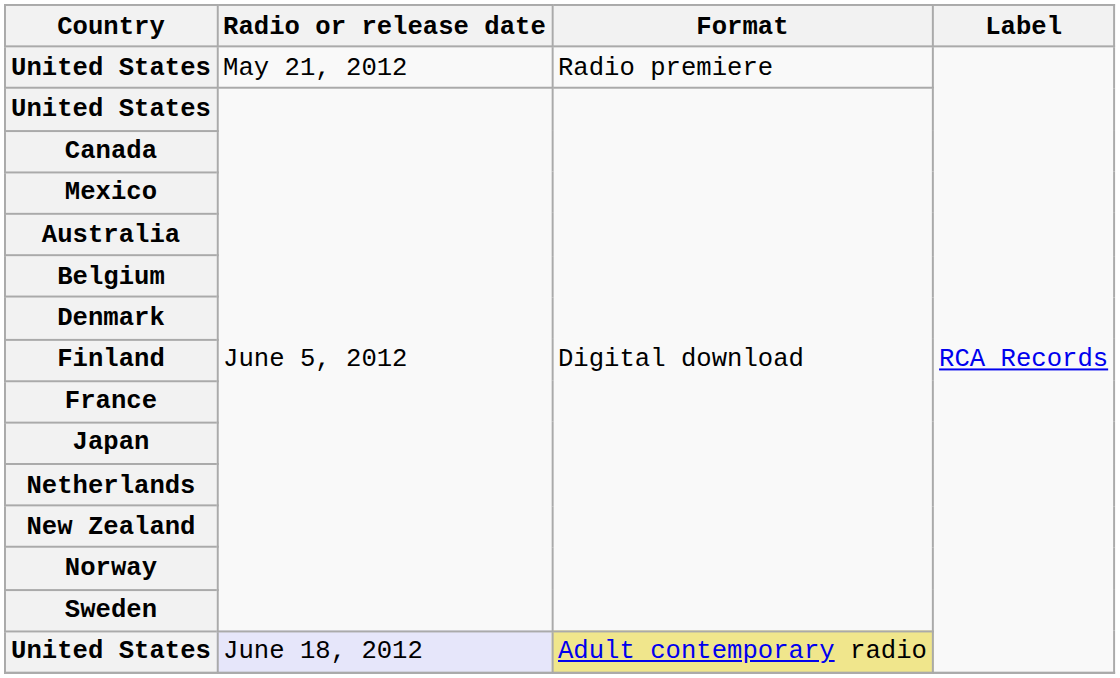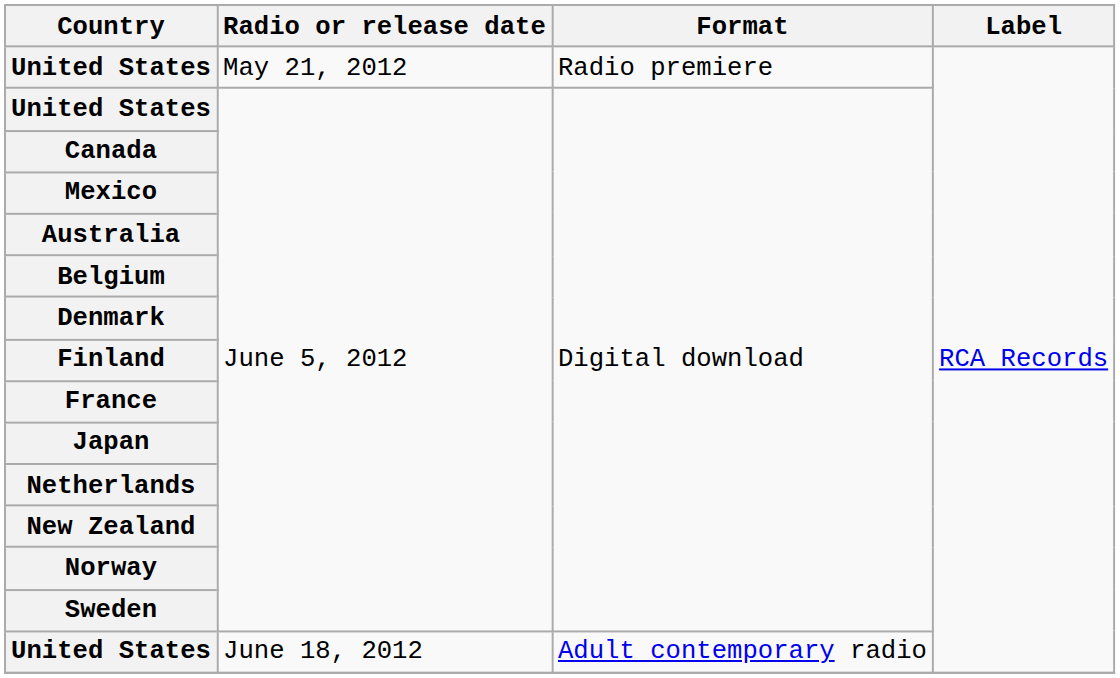(323, 652) lavender background -> (323, 652) no background
(742, 652) khaki background -> (742, 652) no background
